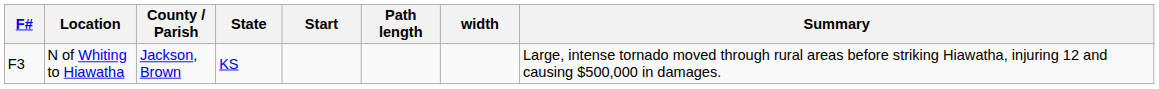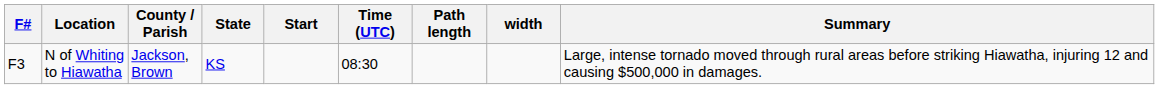+ column: (375, 24)
